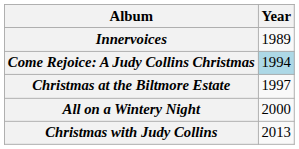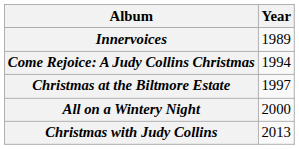(276, 62) lightblue background -> (276, 62) no background
